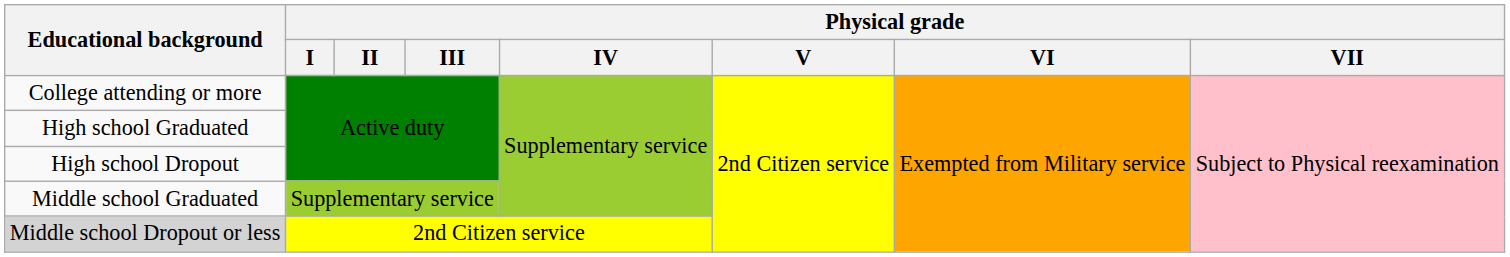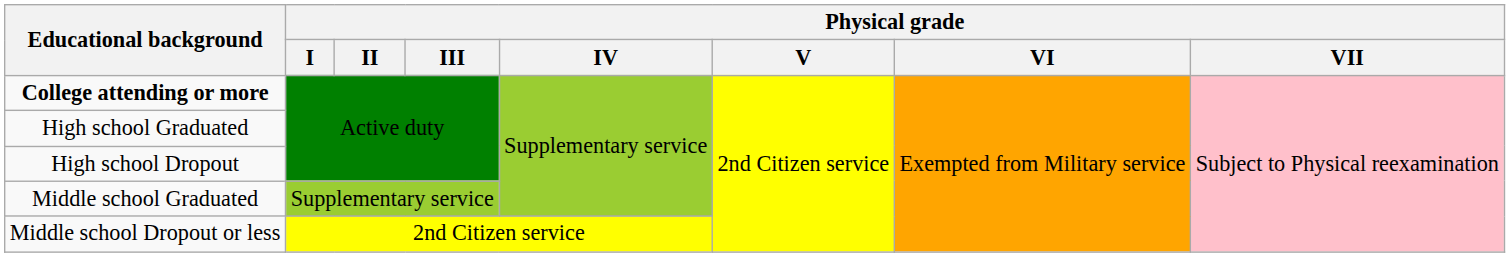(145, 92) normal -> (145, 92) bold
(145, 233) lightgrey background -> (145, 233) no background
